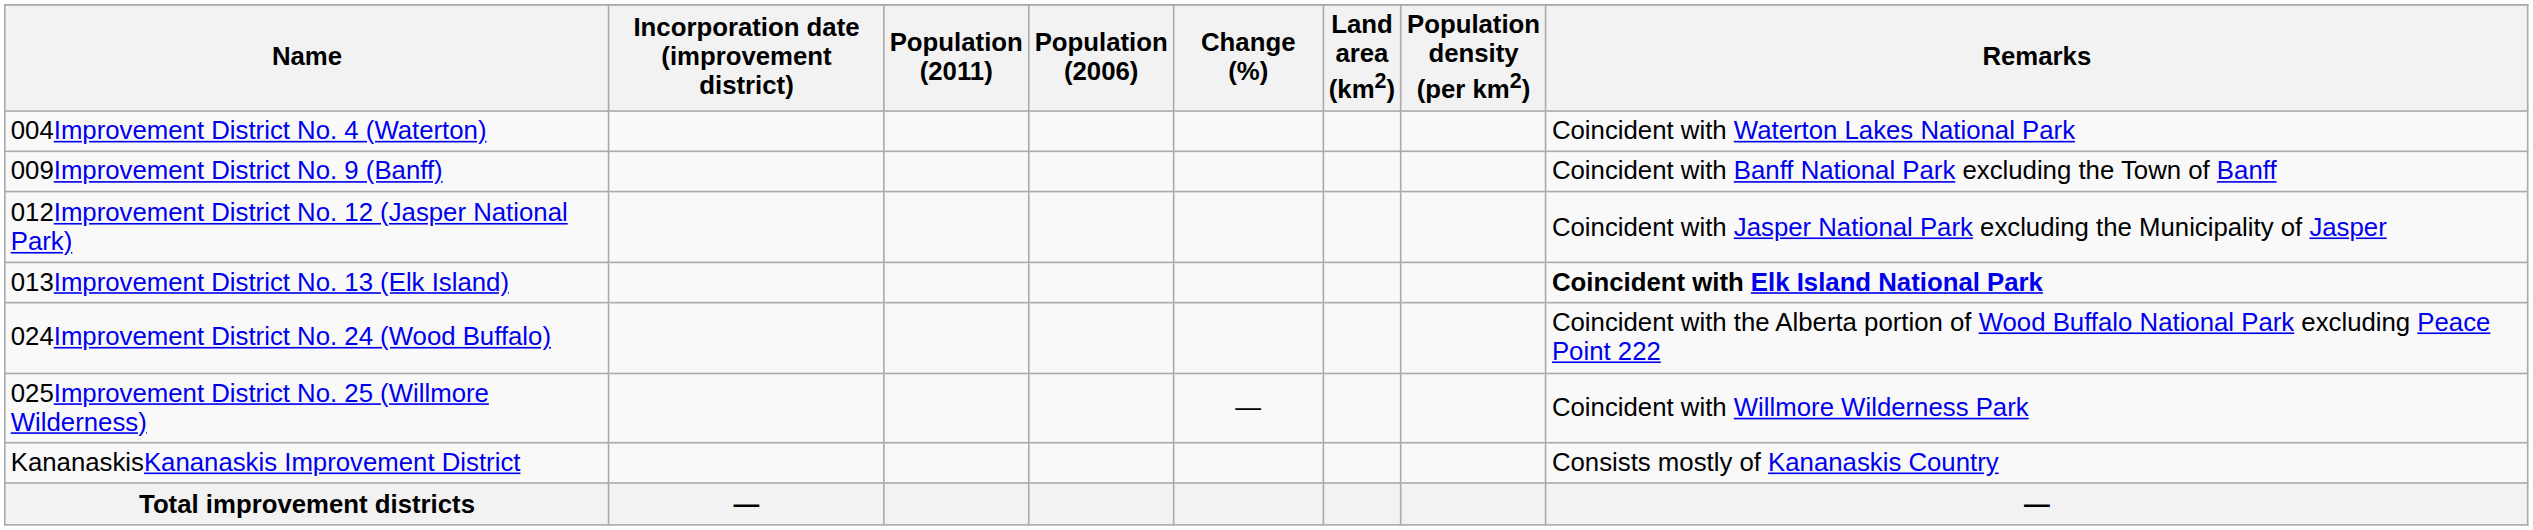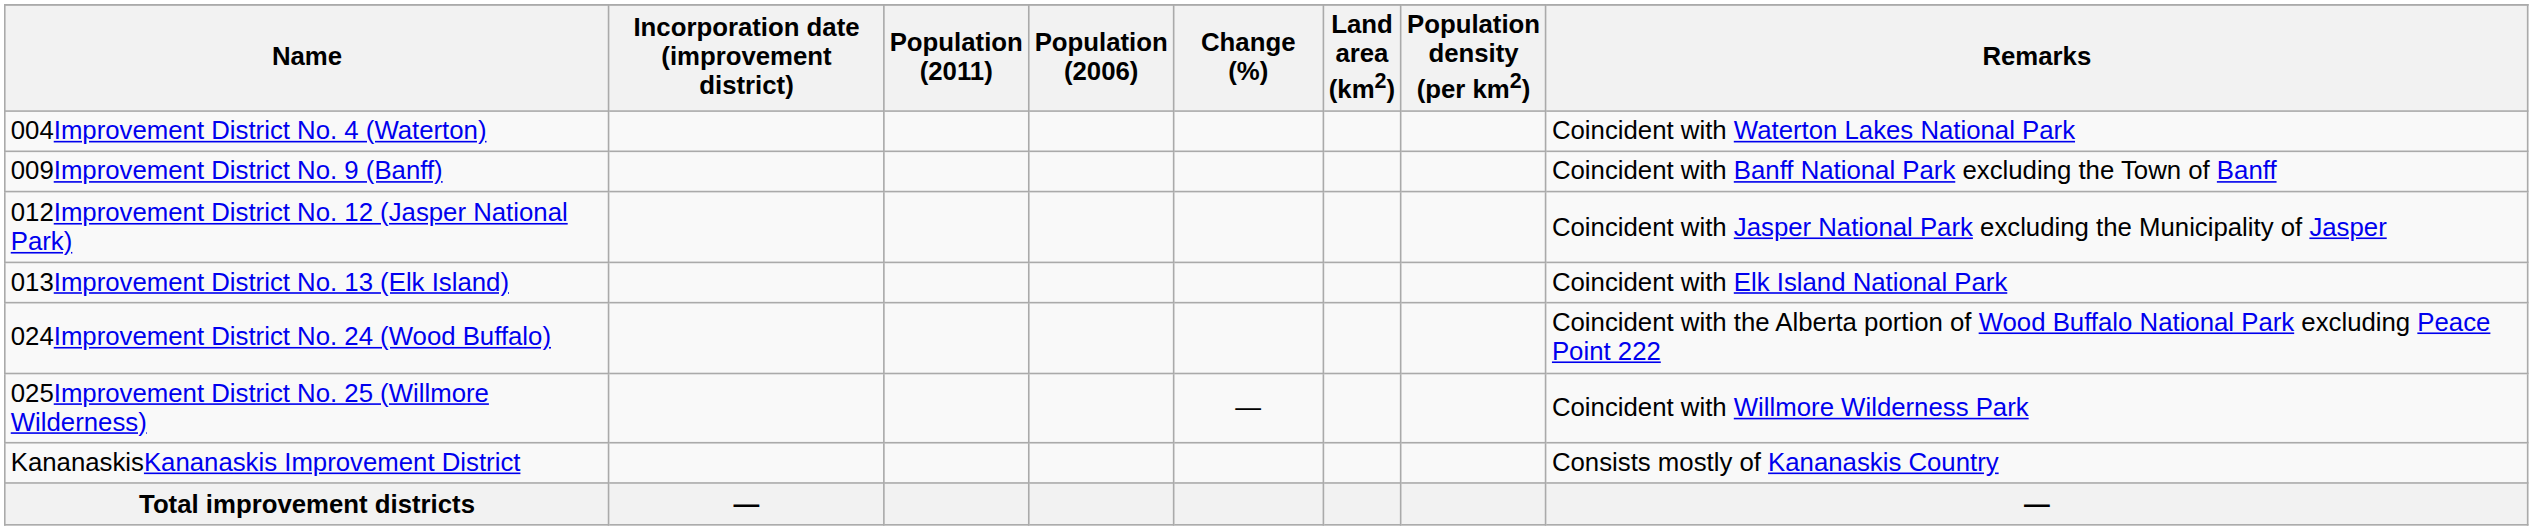(1797, 282) bold -> (1780, 282) normal
